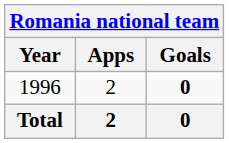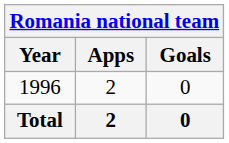(185, 87) bold -> (185, 87) normal
